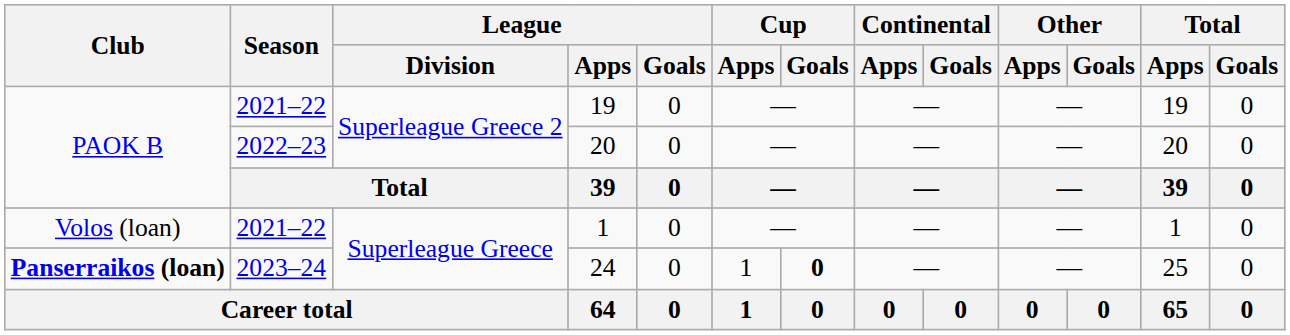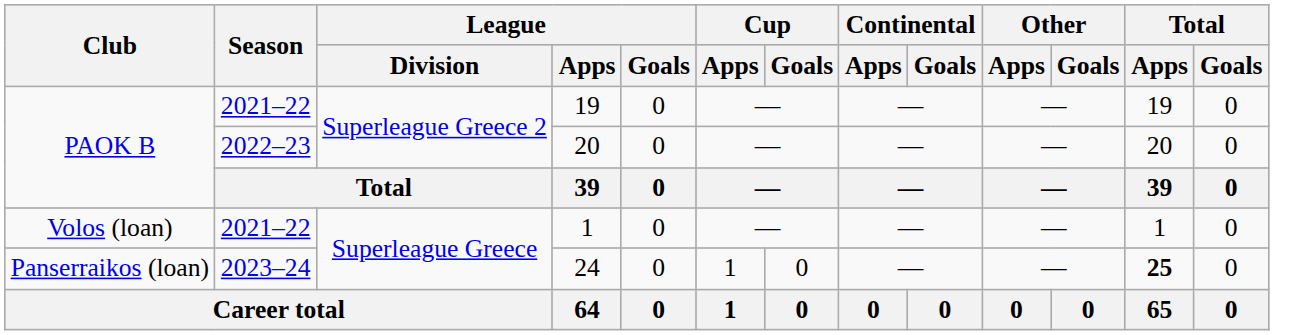(118, 268) bold -> (110, 268) normal
(818, 268) bold -> (802, 268) normal
(1175, 268) normal -> (1160, 268) bold
